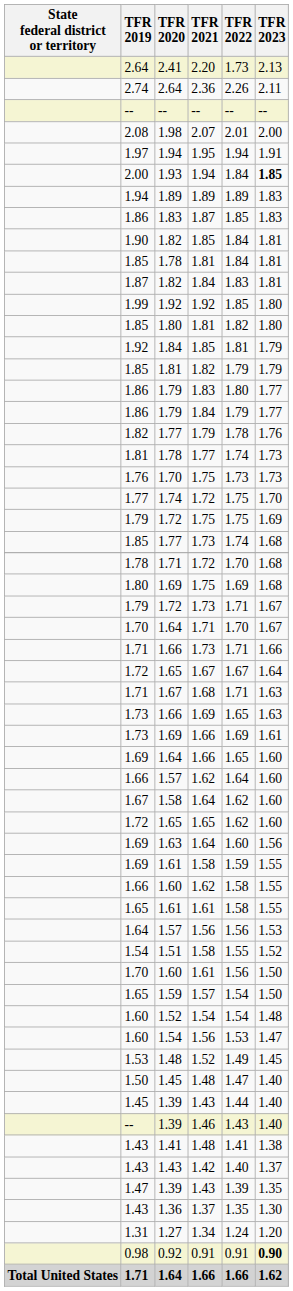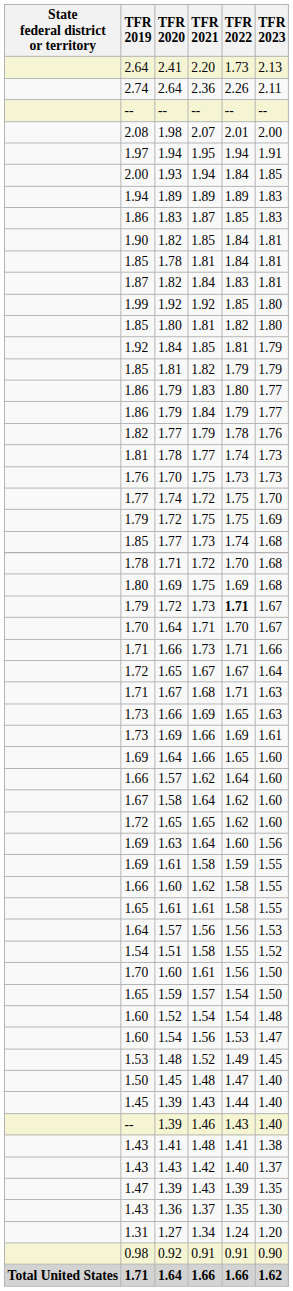(270, 175) bold -> (270, 175) normal
(237, 606) normal -> (237, 606) bold
(270, 1253) bold -> (270, 1253) normal
